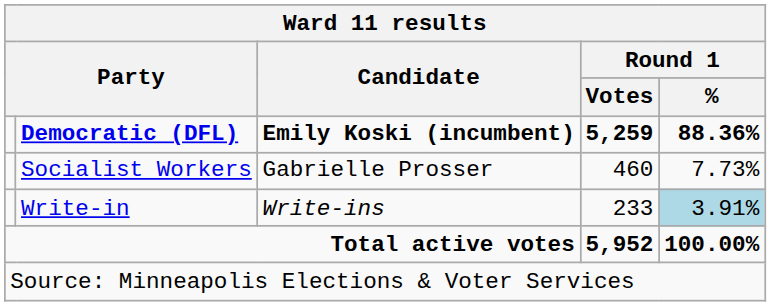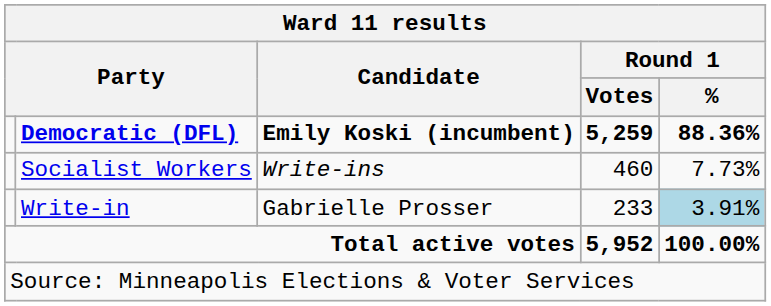(378, 171) Gabrielle Prosser -> (324, 171) Write-ins
(324, 208) Write-ins -> (378, 208) Gabrielle Prosser
